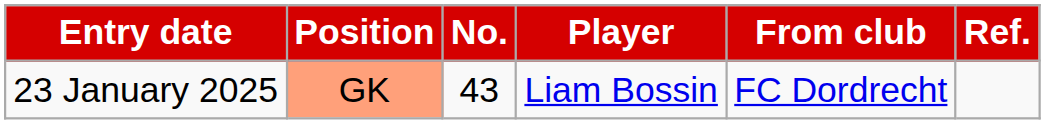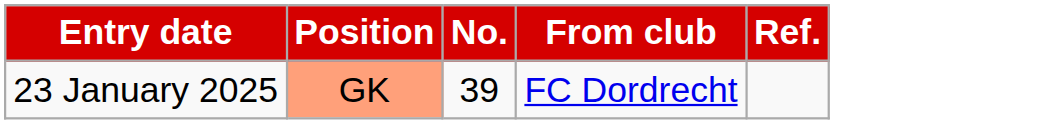- column: (621, 32)
(479, 88) 43 -> (479, 88) 39
